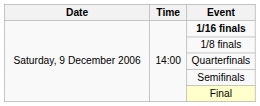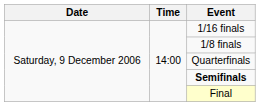(221, 28) bold -> (221, 28) normal
(221, 77) normal -> (221, 77) bold
